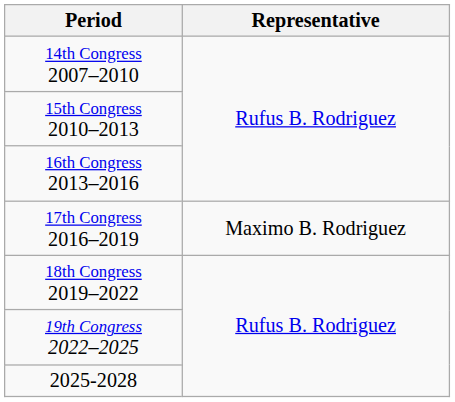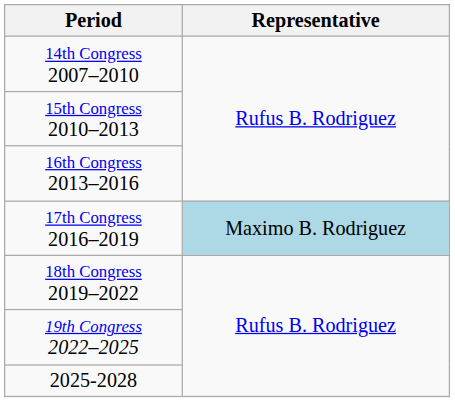(316, 227) no background -> (316, 227) lightblue background
